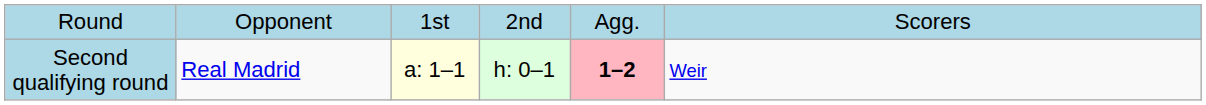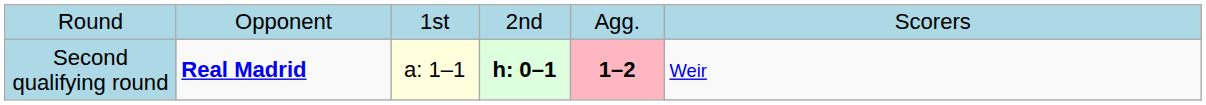(241, 69) normal -> (244, 69) bold
(524, 69) normal -> (524, 69) bold
